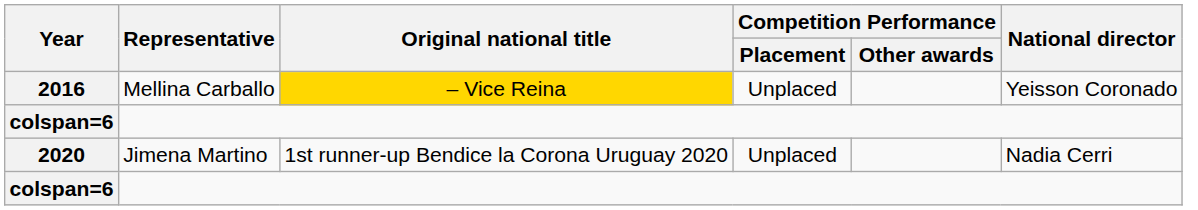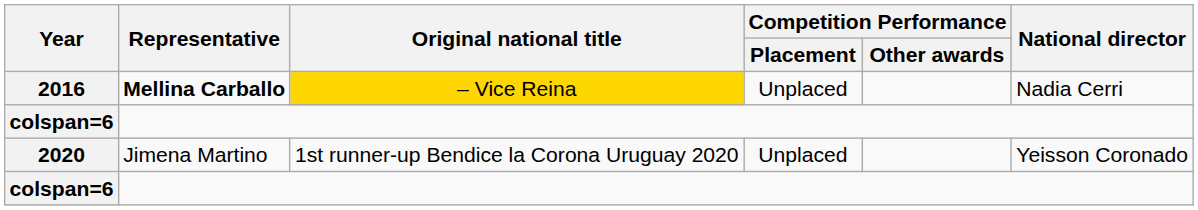(199, 88) normal -> (204, 88) bold
(1092, 88) Yeisson Coronado -> (1070, 88) Nadia Cerri
(1059, 155) Nadia Cerri -> (1102, 155) Yeisson Coronado
